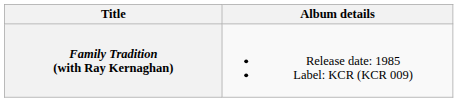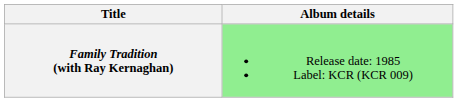(337, 68) no background -> (337, 68) lightgreen background
